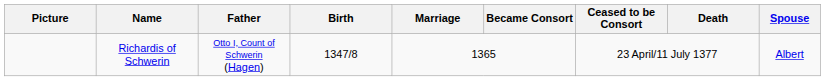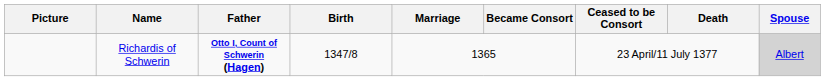(244, 55) normal -> (244, 54) bold
(790, 54) no background -> (790, 54) lightgrey background
